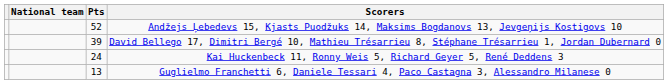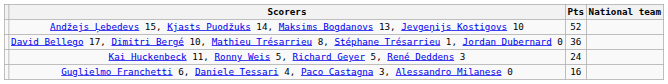columns swapped: (47, 12) <-> (385, 12)
(96, 42) 39 -> (576, 42) 36
(96, 72) 13 -> (576, 72) 16
